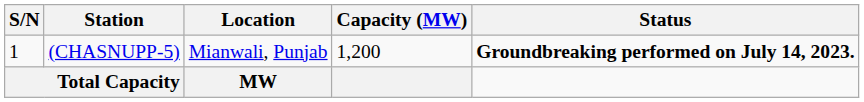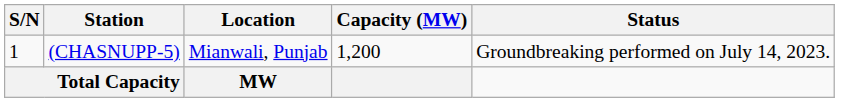(665, 50) bold -> (653, 50) normal
